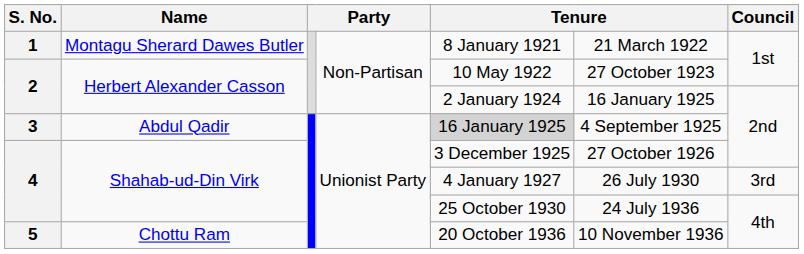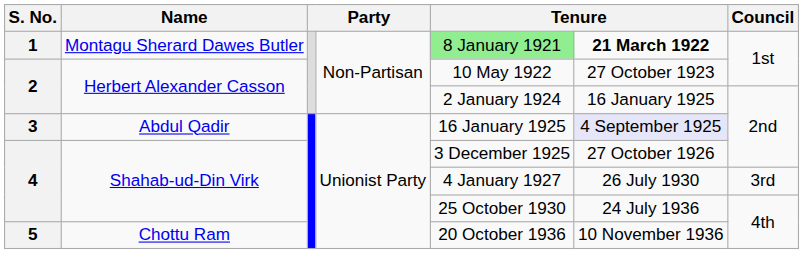(502, 45) no background -> (502, 45) lightgreen background
(651, 45) normal -> (651, 45) bold
(502, 126) lightgrey background -> (502, 126) no background
(651, 126) no background -> (651, 126) lavender background
